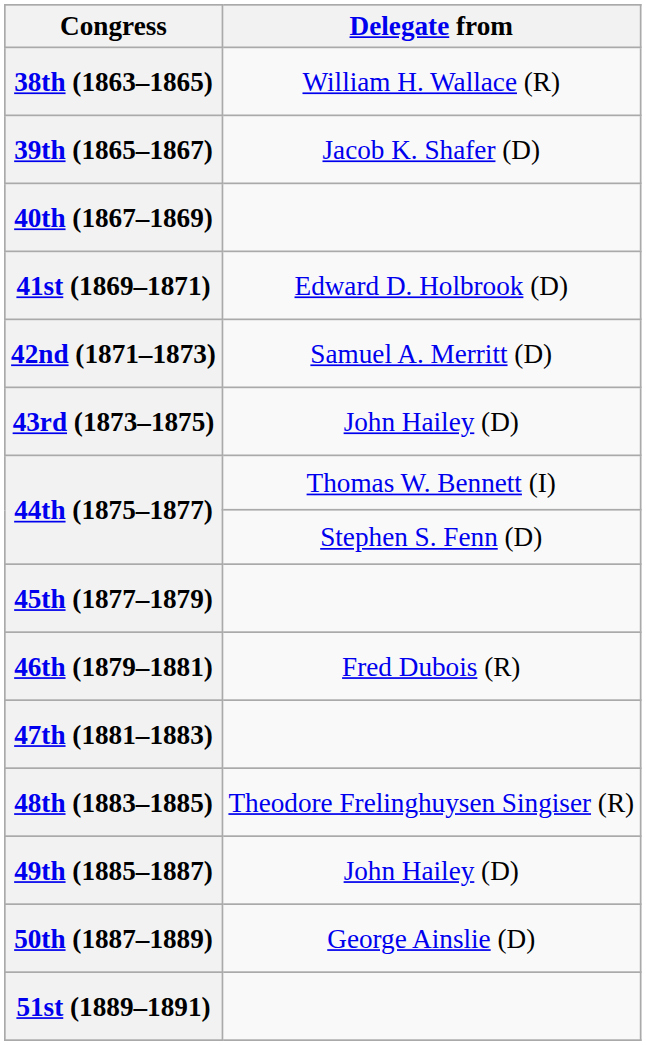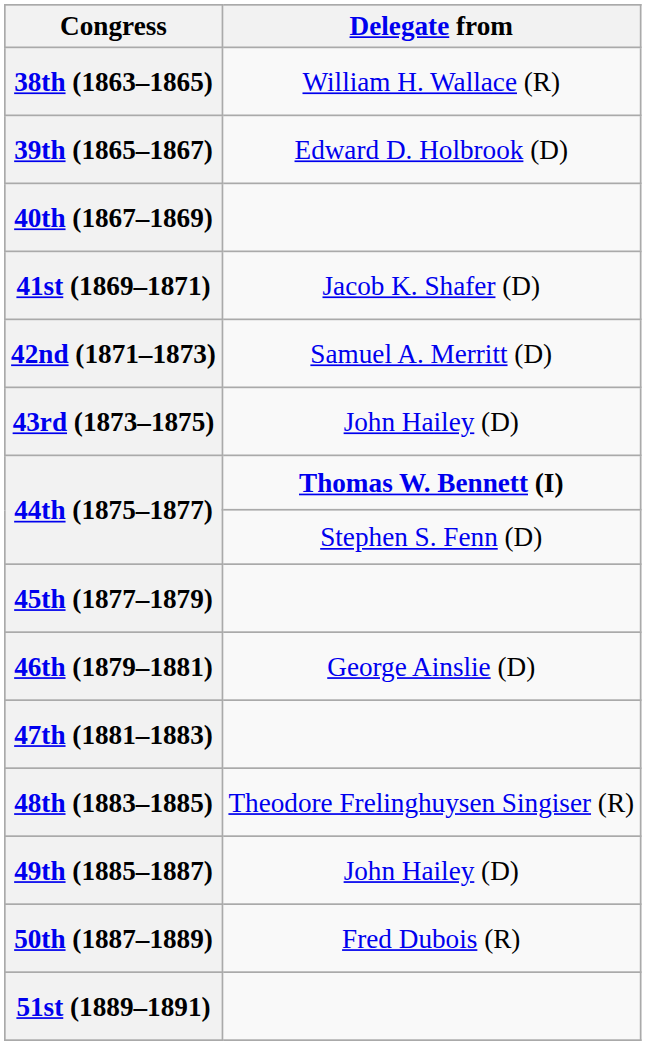(431, 149) Jacob K. Shafer (D) -> (431, 149) Edward D. Holbrook (D)
(431, 285) Edward D. Holbrook (D) -> (431, 285) Jacob K. Shafer (D)
(431, 482) normal -> (431, 482) bold
(431, 666) Fred Dubois (R) -> (431, 666) George Ainslie (D)
(431, 938) George Ainslie (D) -> (431, 938) Fred Dubois (R)
